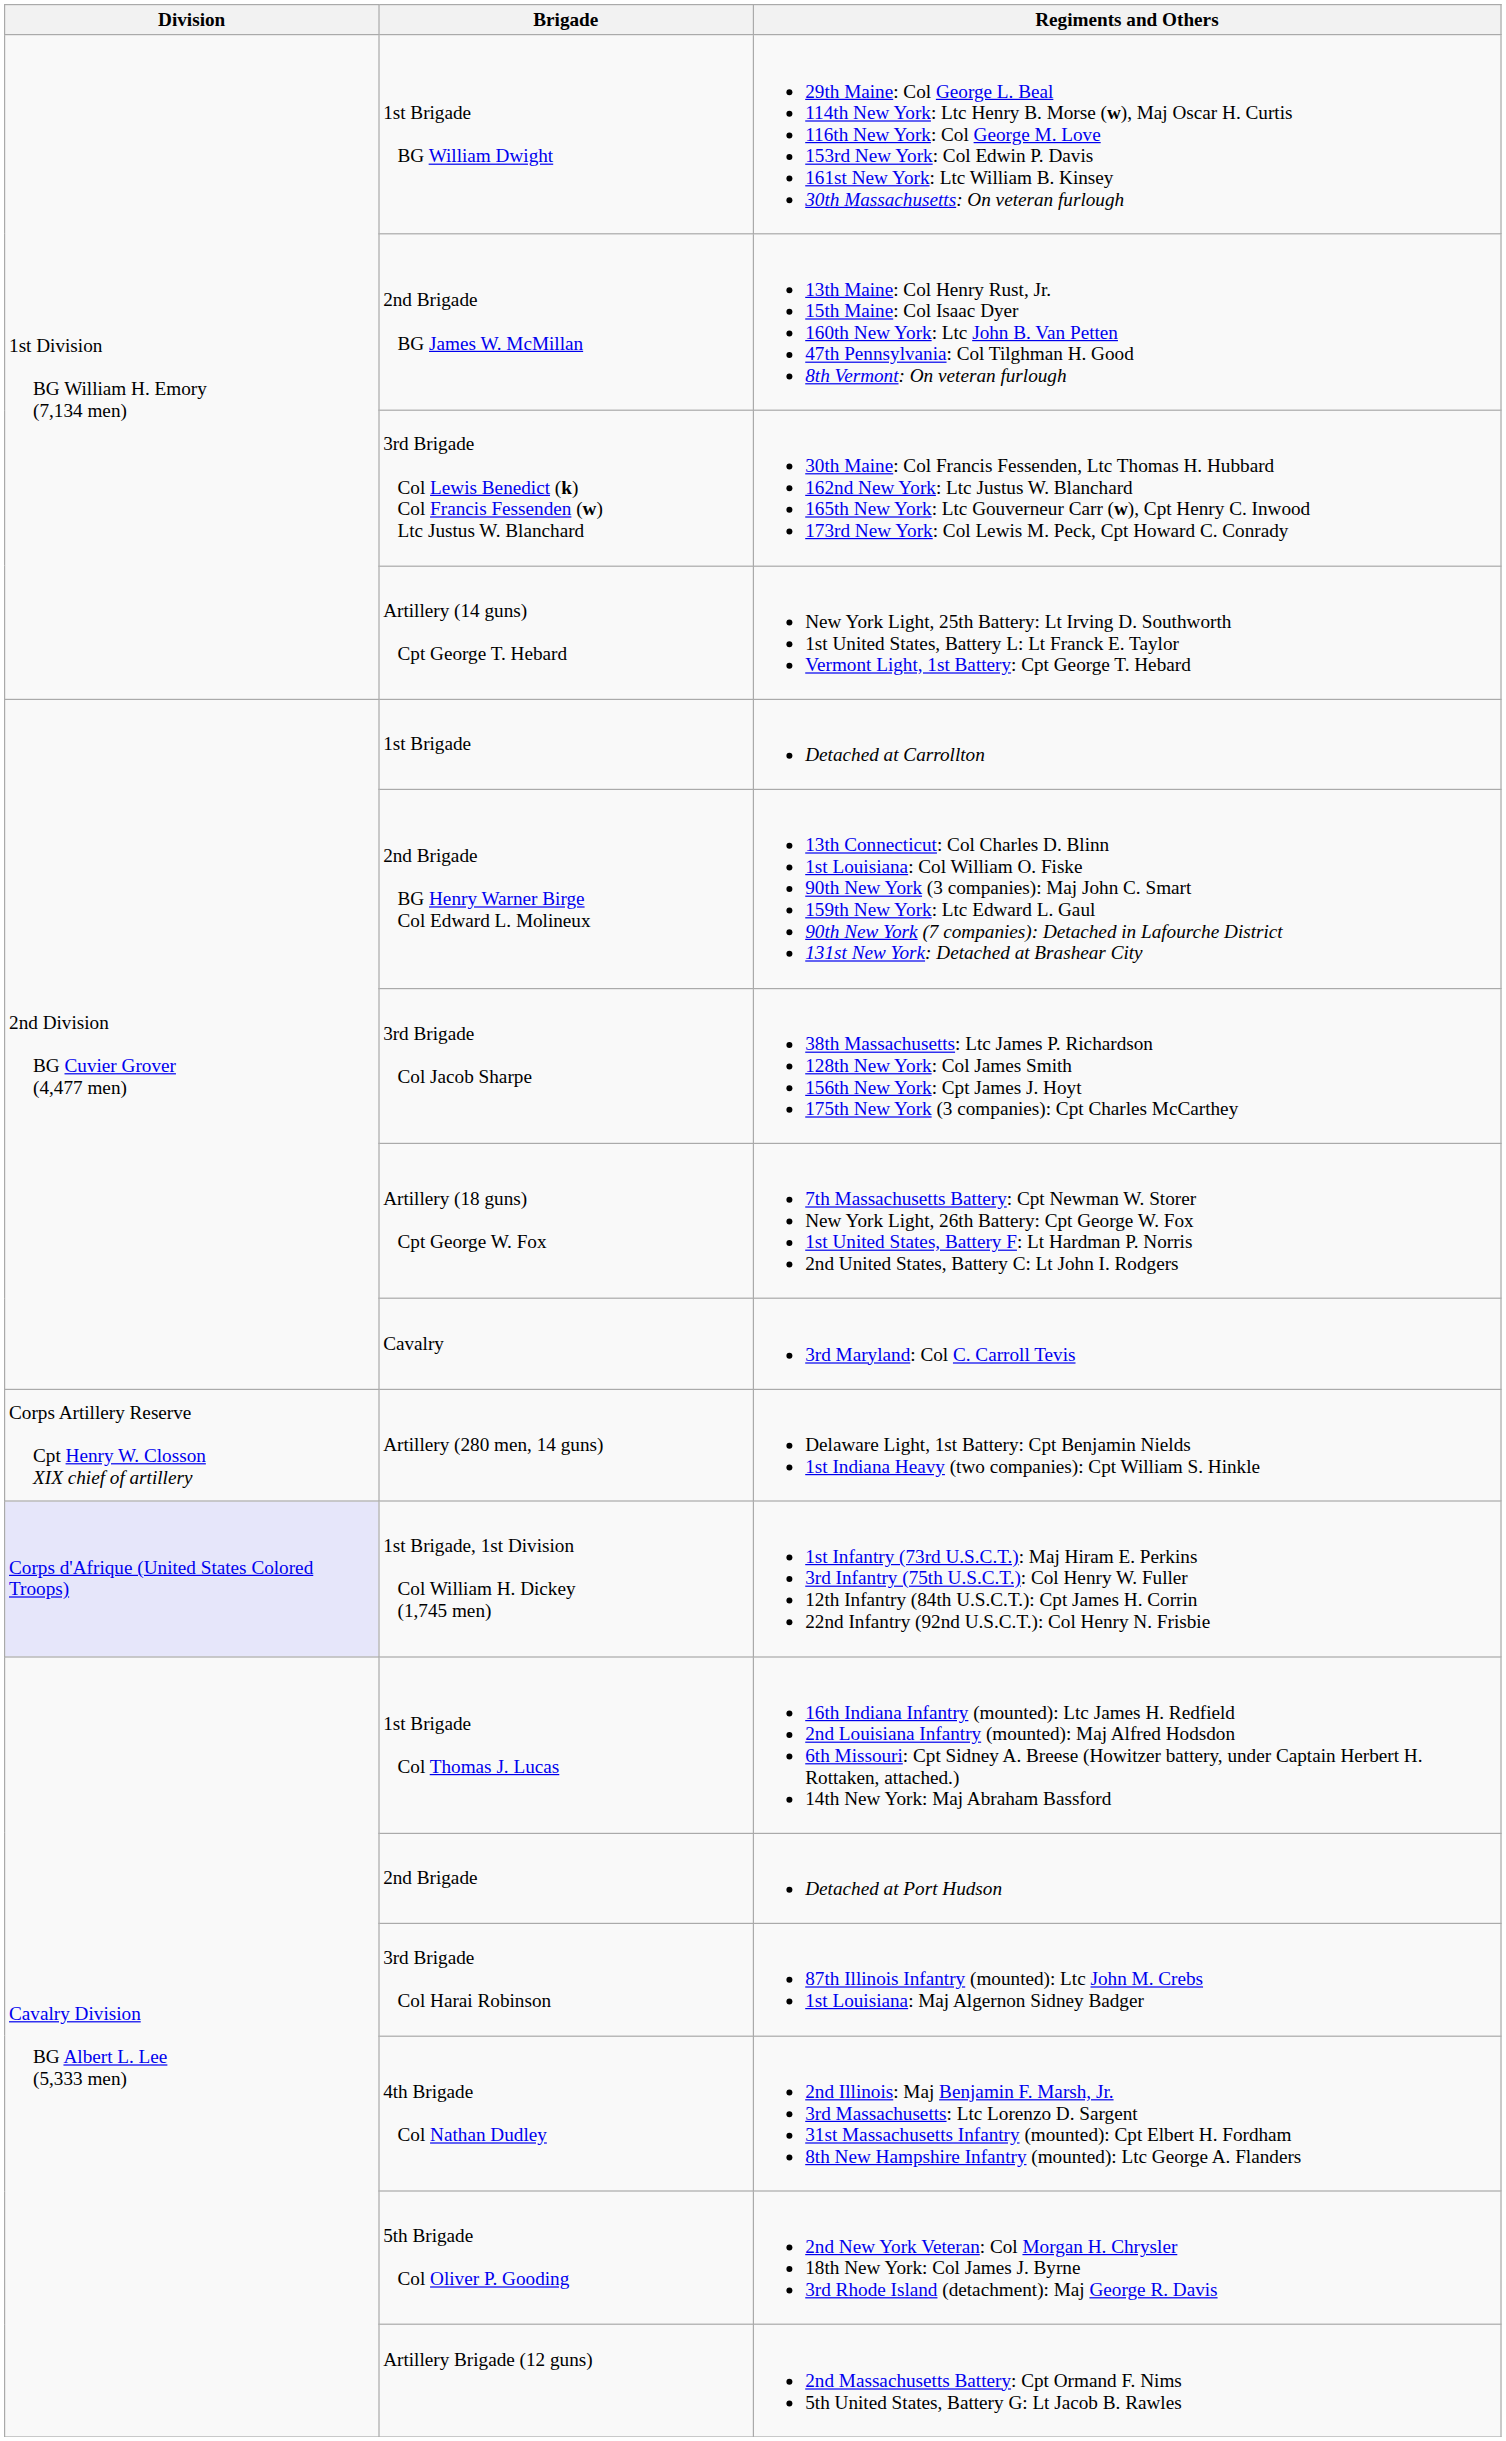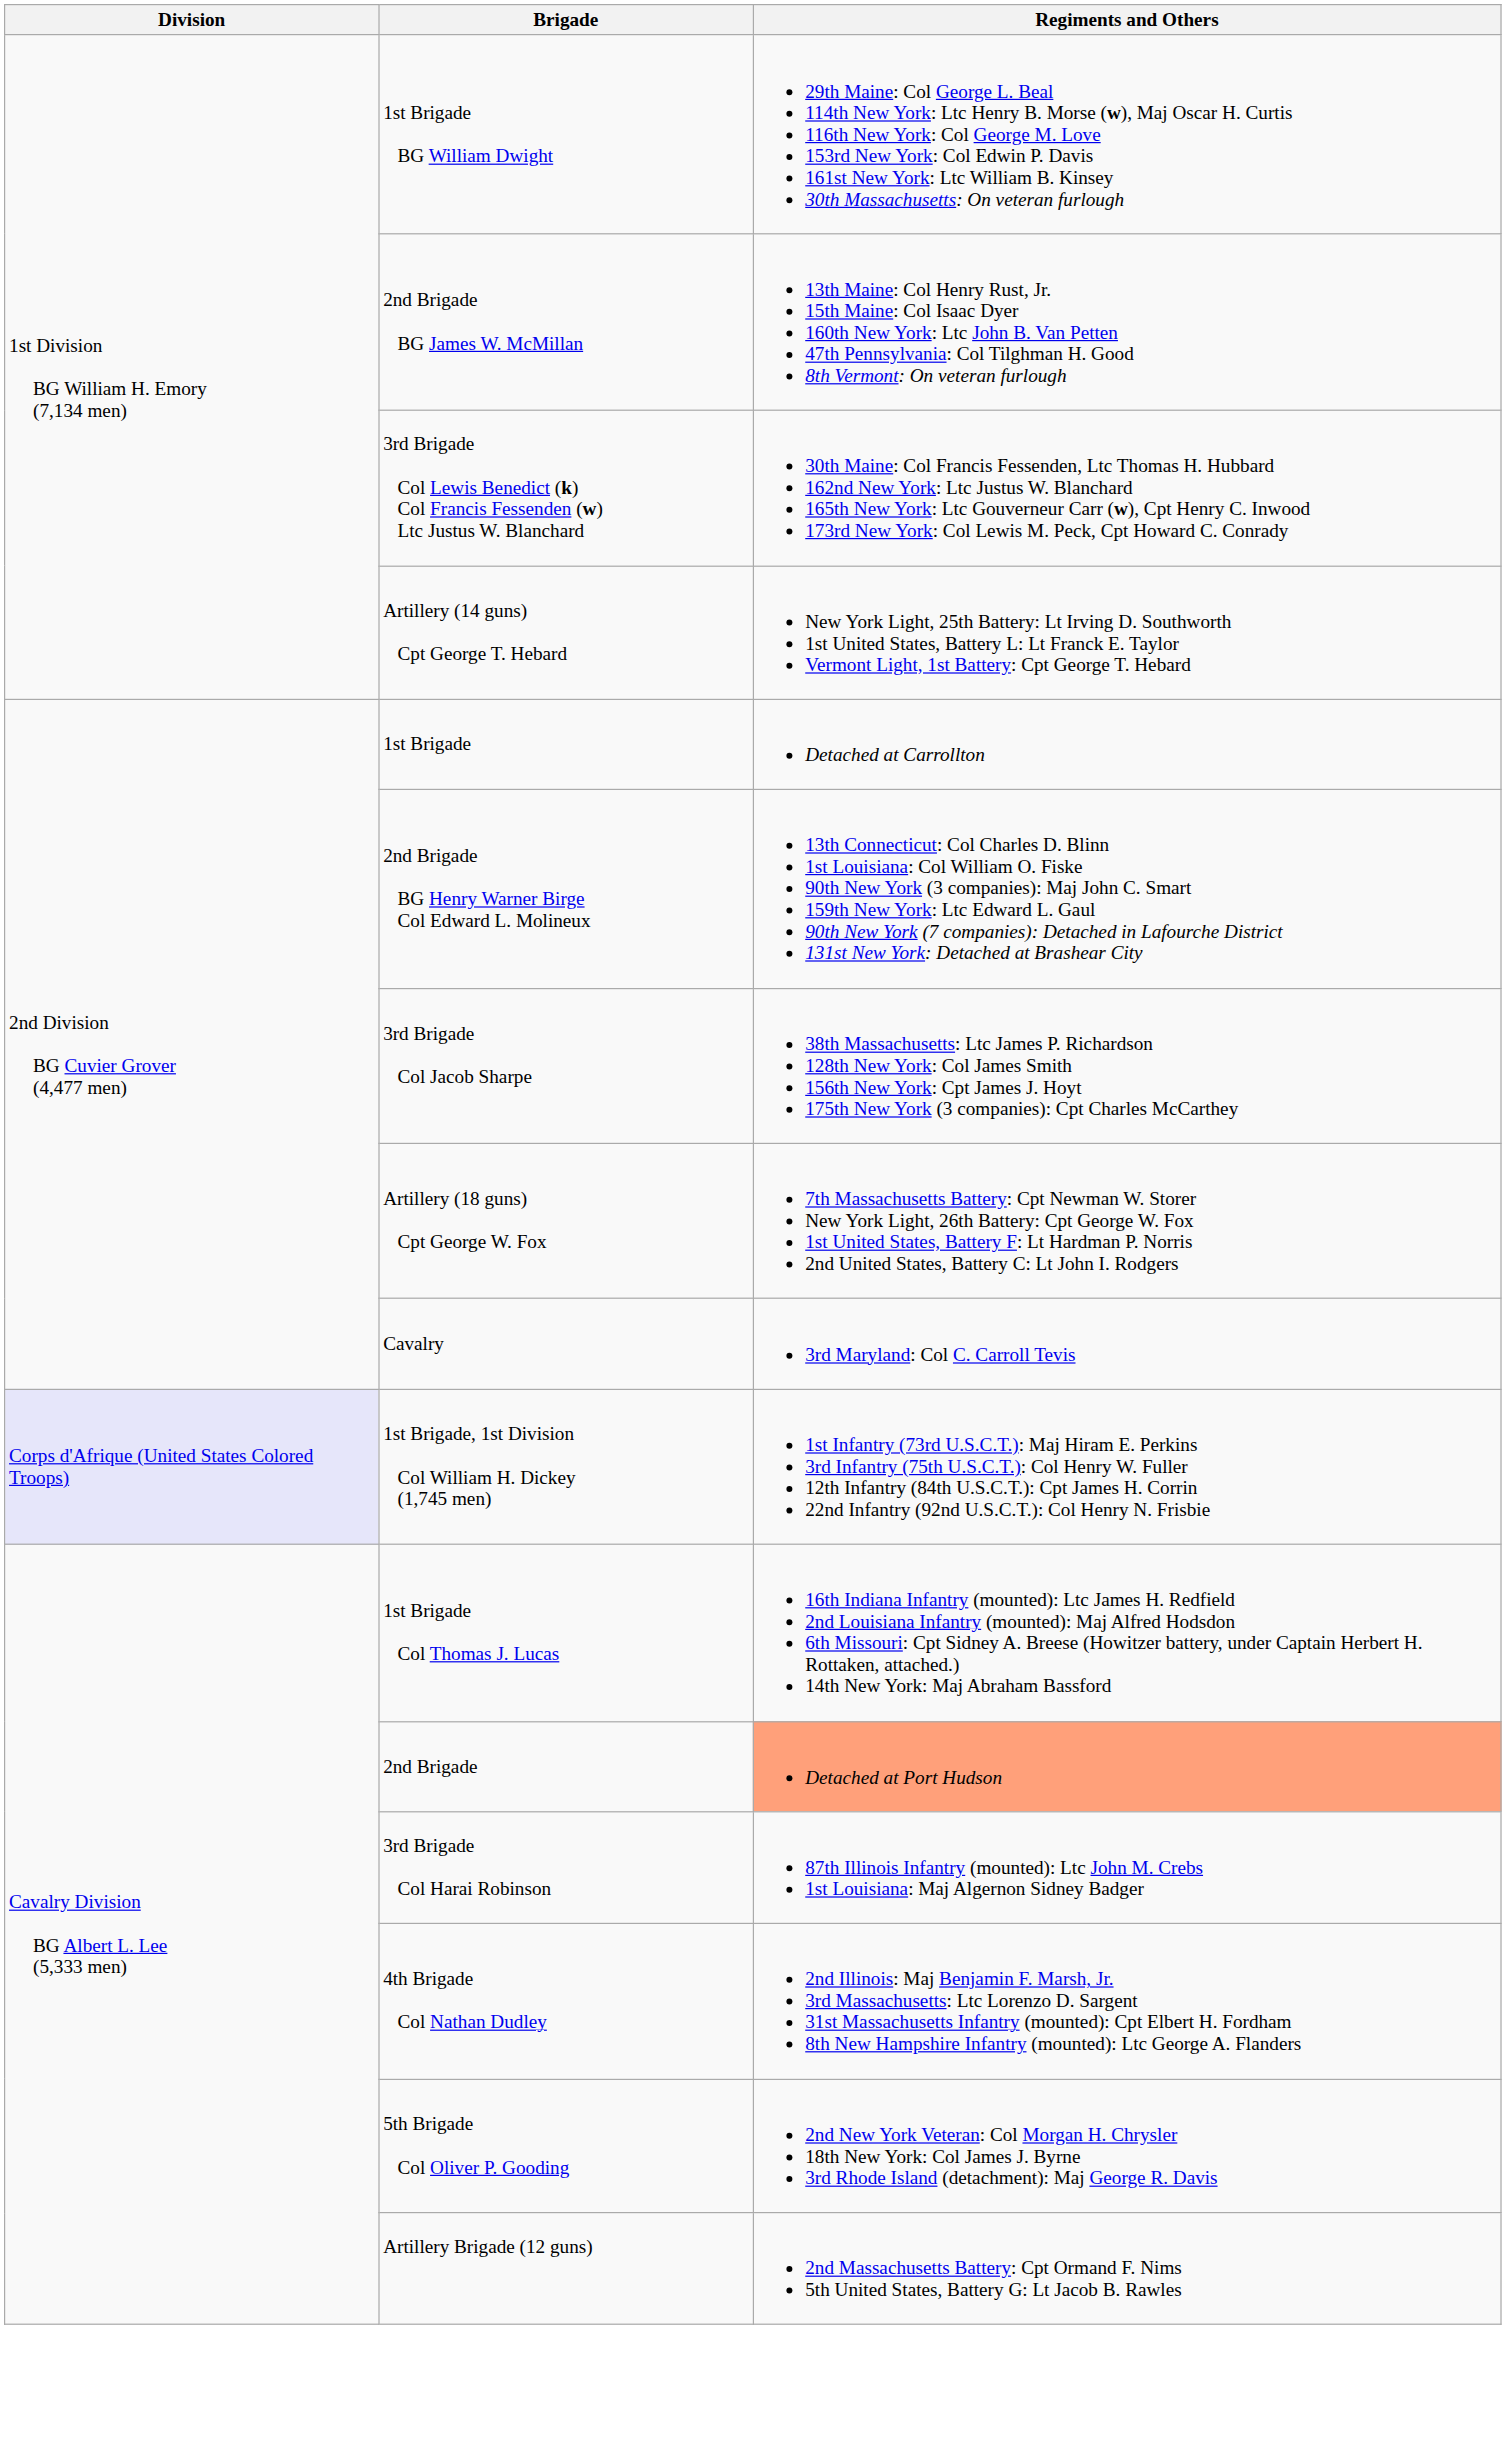- row: (493, 1445)
(1127, 1889) no background -> (1127, 1777) lightsalmon background
